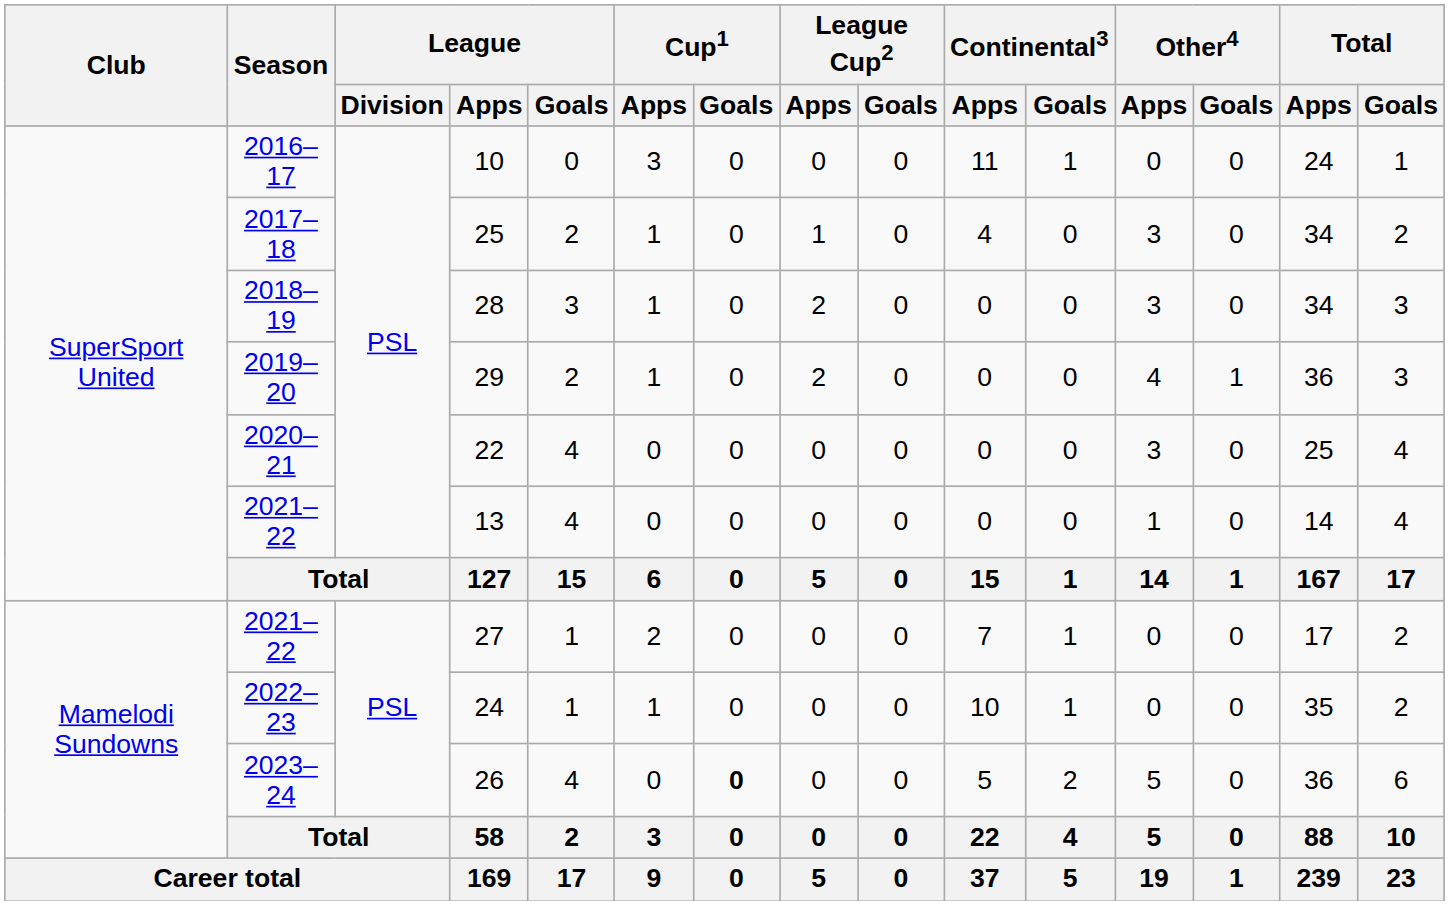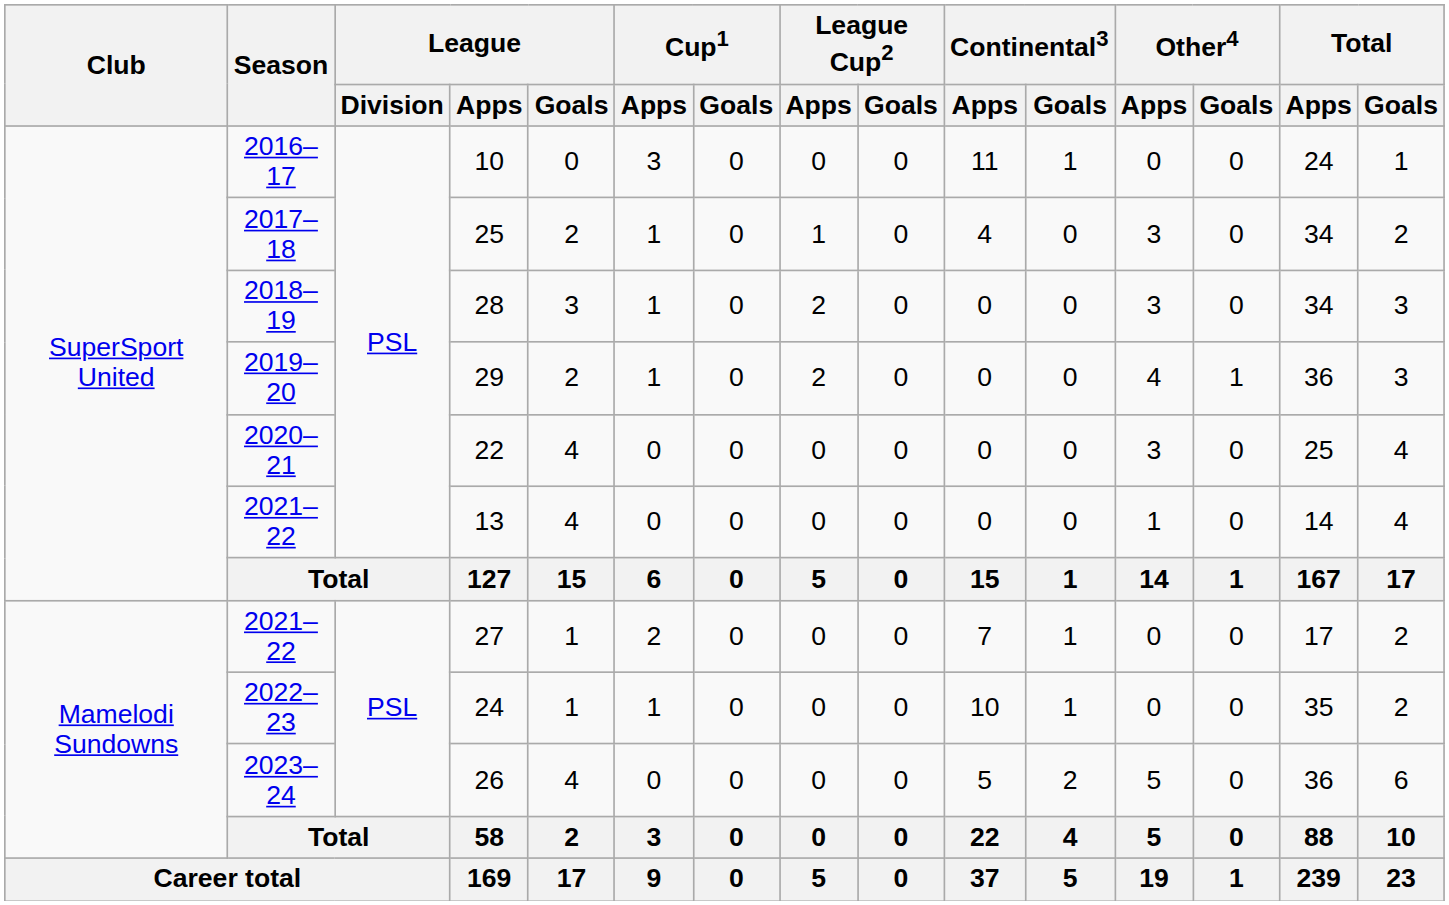(736, 779) bold -> (736, 779) normal
